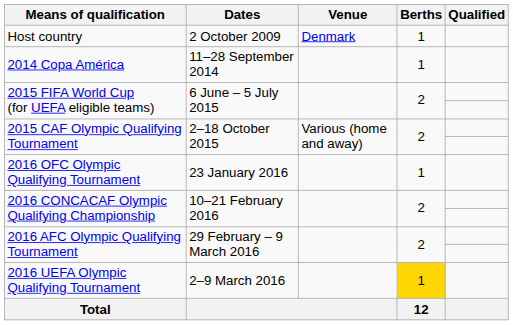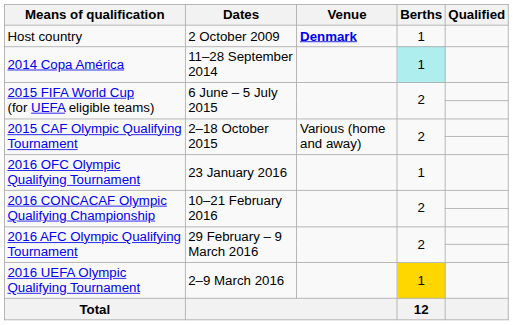(328, 36) normal -> (328, 36) bold
(421, 64) no background -> (421, 64) paleturquoise background
